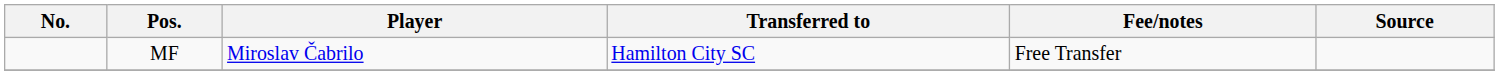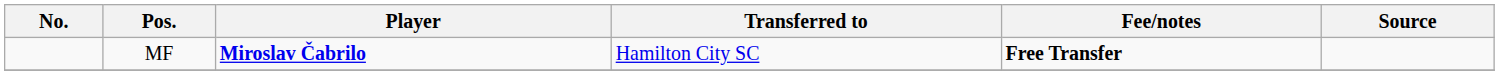(295, 53) normal -> (293, 53) bold
(1068, 53) normal -> (1064, 53) bold
